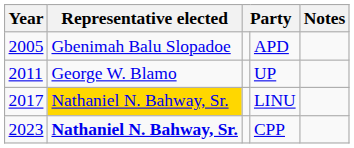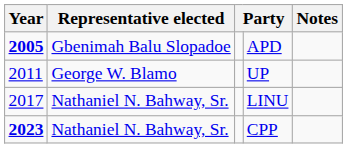(26, 45) normal -> (26, 45) bold
(140, 101) gold background -> (140, 101) no background
(26, 128) normal -> (26, 128) bold
(145, 128) bold -> (140, 128) normal
